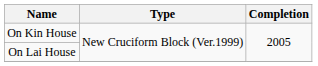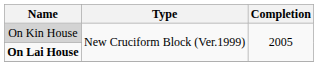(42, 33) no background -> (43, 33) lightgrey background
(42, 52) normal -> (43, 52) bold
